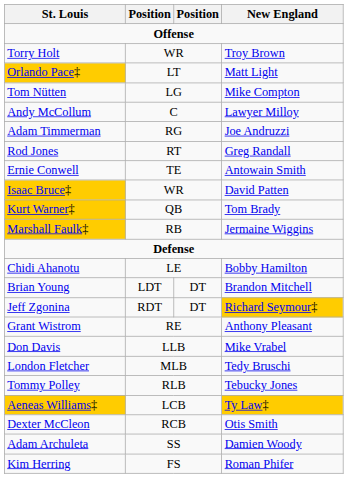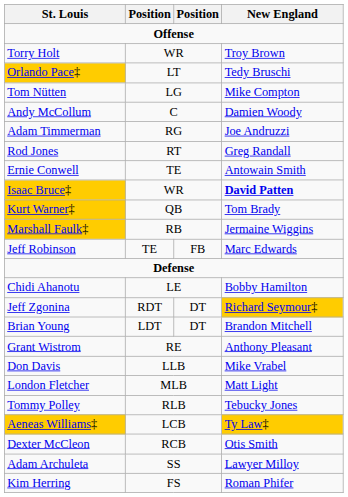(251, 72) Matt Light -> (258, 72) Tedy Bruschi
(262, 111) Lawyer Milloy -> (263, 111) Damien Woody
(257, 190) normal -> (259, 190) bold
+ row: (42, 248)
rows swapped: (38, 287) <-> (38, 307)
(258, 365) Tedy Bruschi -> (251, 385) Matt Light
(263, 444) Damien Woody -> (262, 463) Lawyer Milloy
